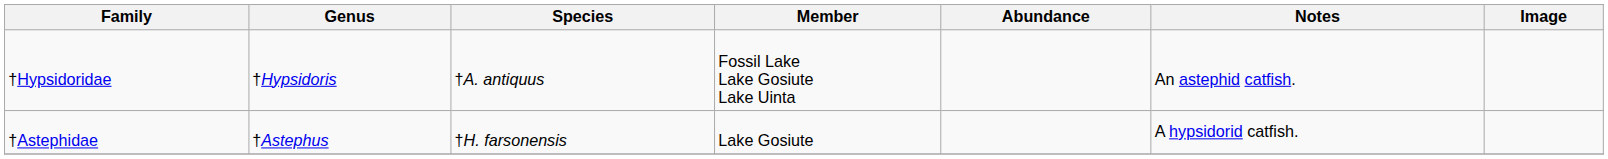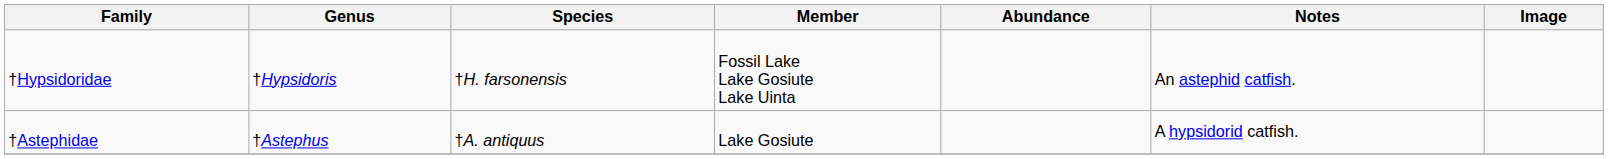(500, 79) †A. antiquus -> (511, 79) †H. farsonensis
(511, 141) †H. farsonensis -> (500, 141) †A. antiquus
